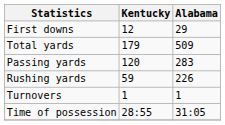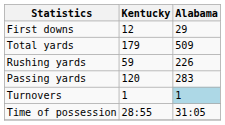rows swapped: (46, 79) <-> (46, 62)
(178, 95) no background -> (178, 95) lightblue background
